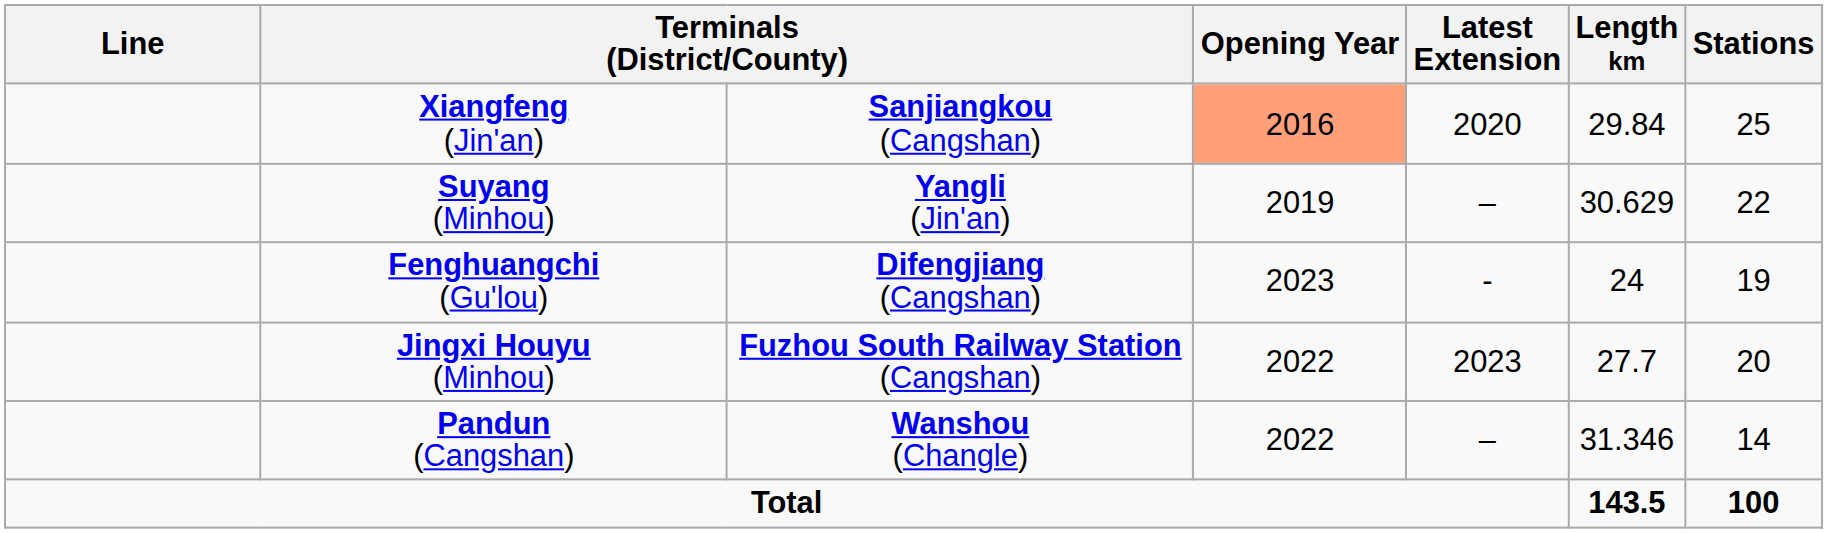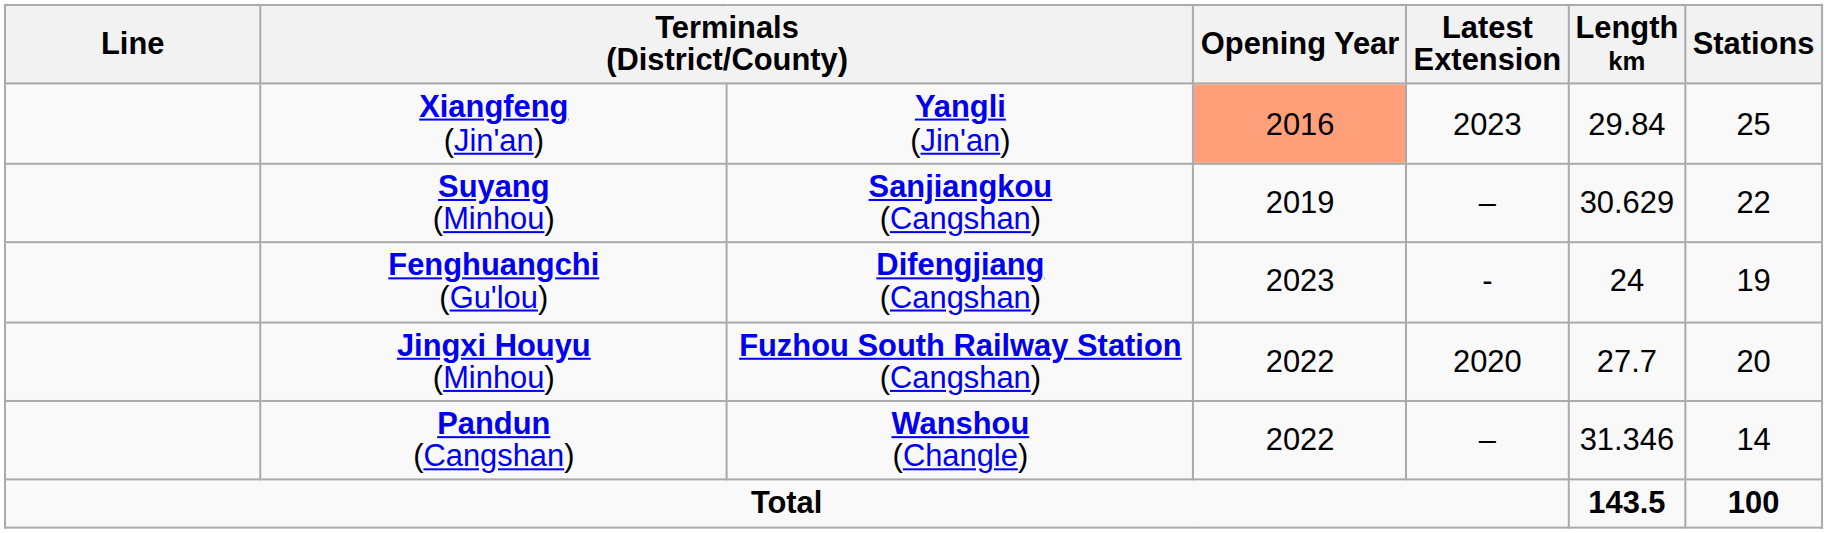(960, 123) Sanjiangkou (Cangshan) -> (960, 123) Yangli (Jin'an)
(1487, 123) 2020 -> (1487, 123) 2023
(960, 202) Yangli (Jin'an) -> (960, 202) Sanjiangkou (Cangshan)
(1487, 360) 2023 -> (1487, 360) 2020
